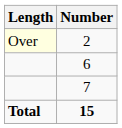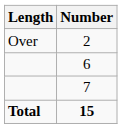(23, 40) lightyellow background -> (23, 40) no background
